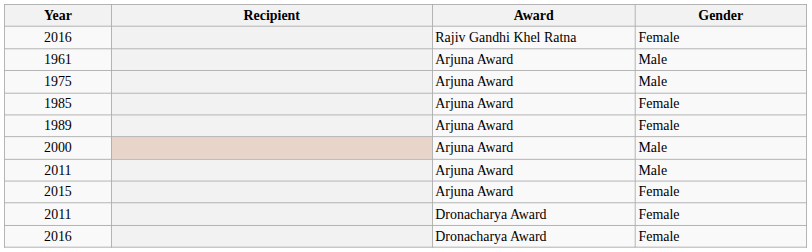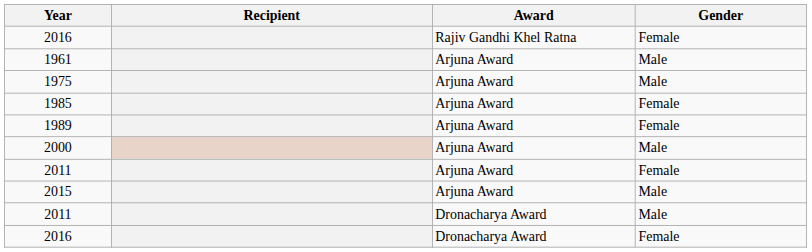(653, 170) Male -> (659, 170) Female
(659, 192) Female -> (653, 192) Male
(659, 214) Female -> (653, 214) Male
